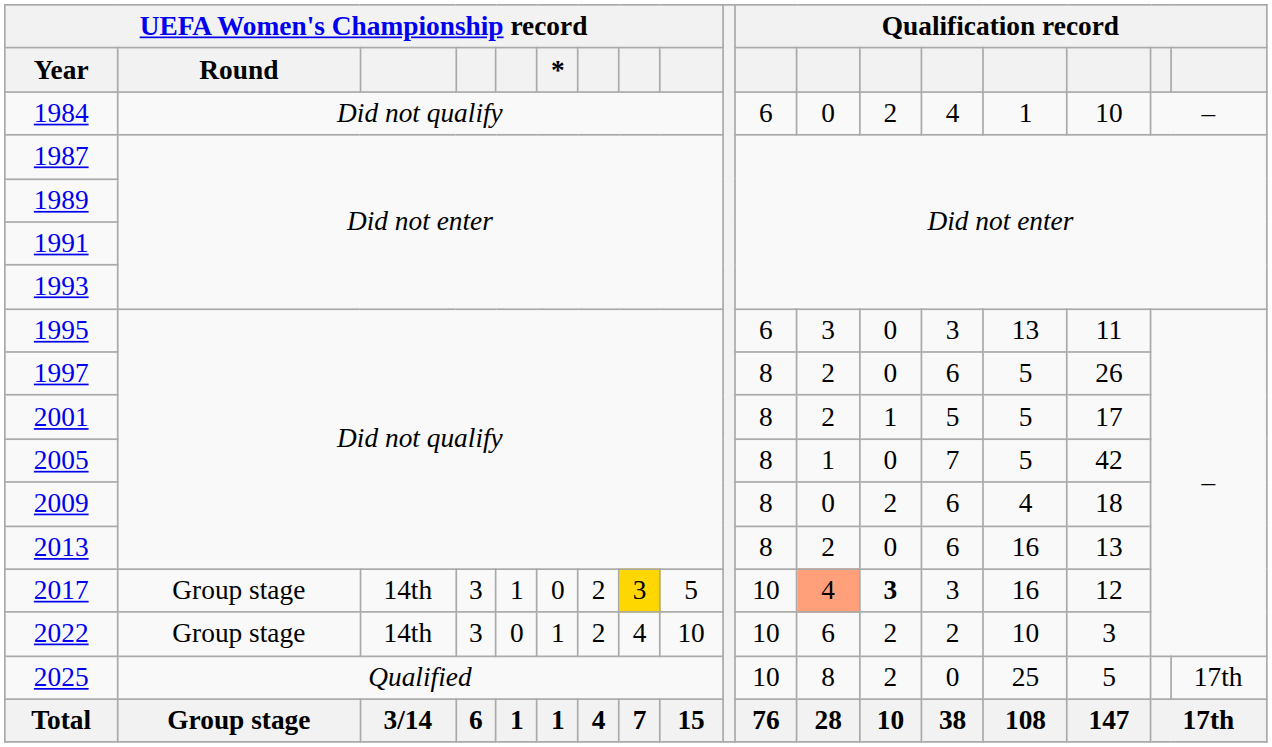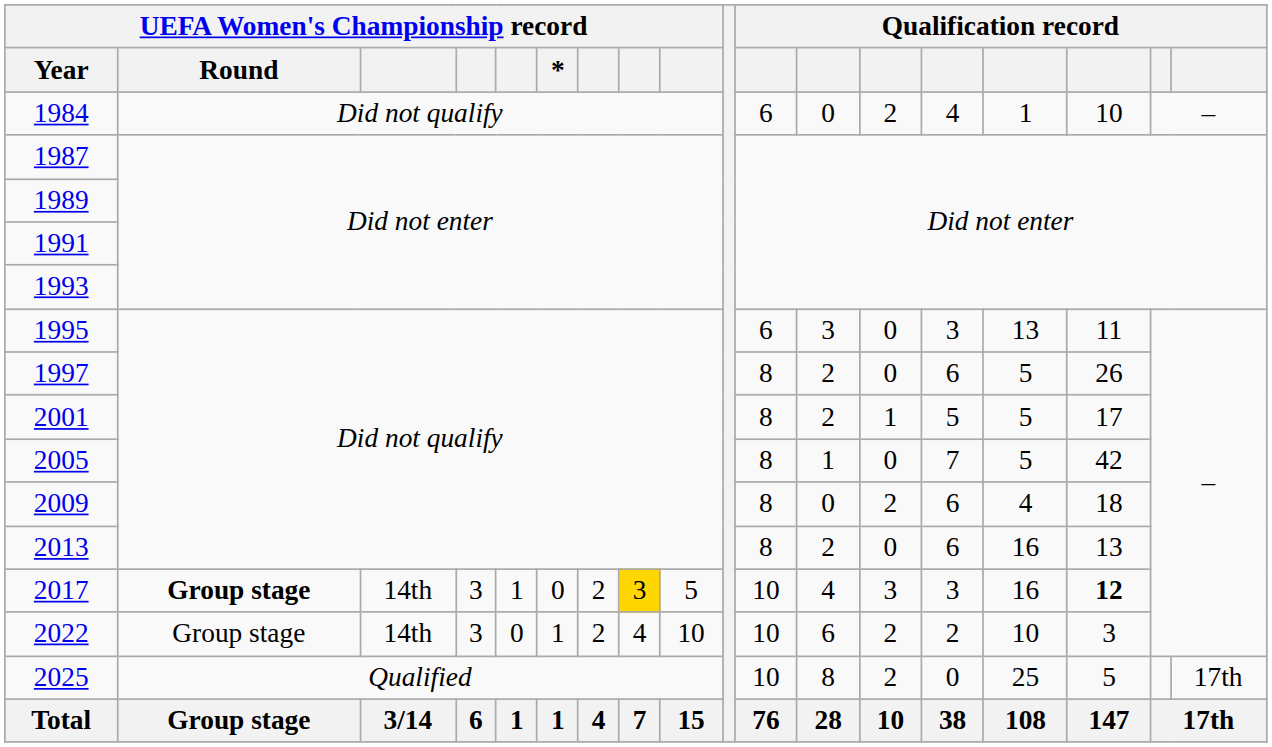(239, 590) normal -> (239, 590) bold
(828, 590) lightsalmon background -> (828, 590) no background
(890, 590) bold -> (890, 590) normal
(1109, 590) normal -> (1109, 590) bold
